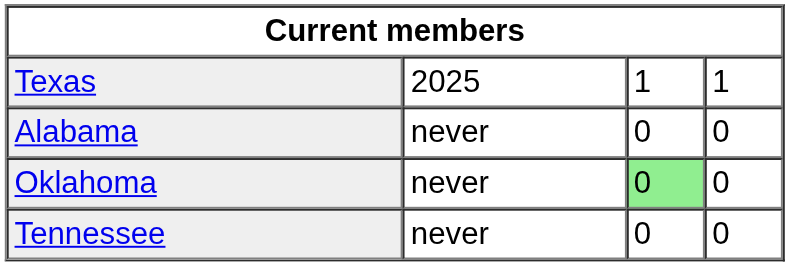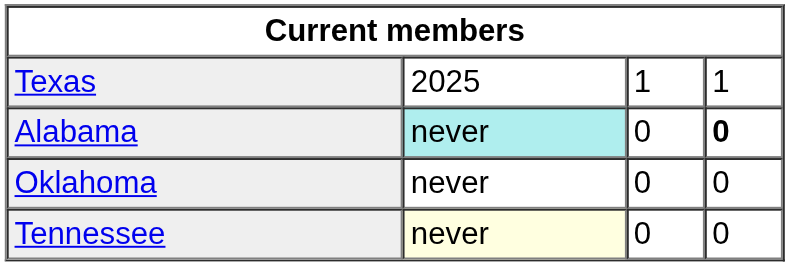(450, 132) no background -> (450, 132) paleturquoise background
(721, 132) normal -> (721, 132) bold
(642, 182) lightgreen background -> (642, 182) no background
(450, 233) no background -> (450, 233) lightyellow background
